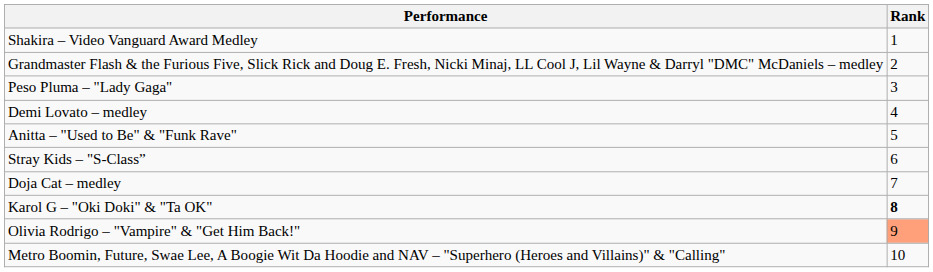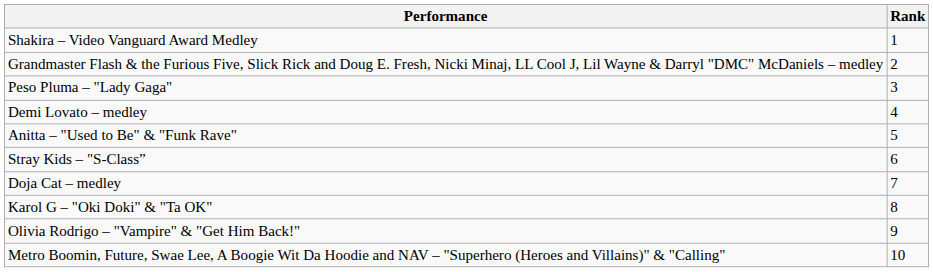(894, 207) bold -> (894, 207) normal
(894, 231) lightsalmon background -> (894, 231) no background
